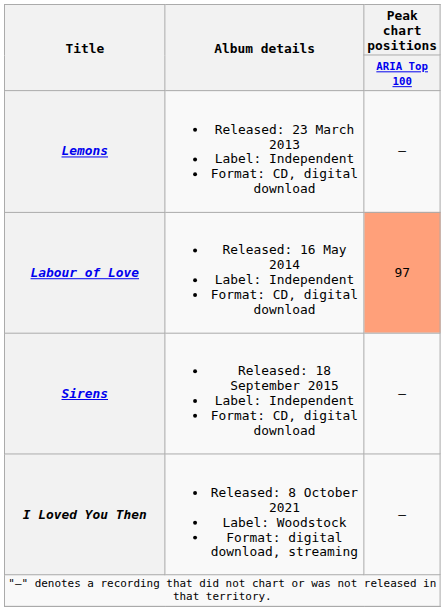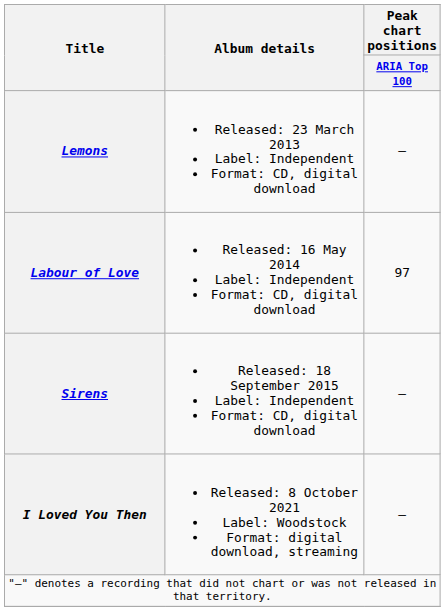(402, 272) lightsalmon background -> (402, 272) no background
